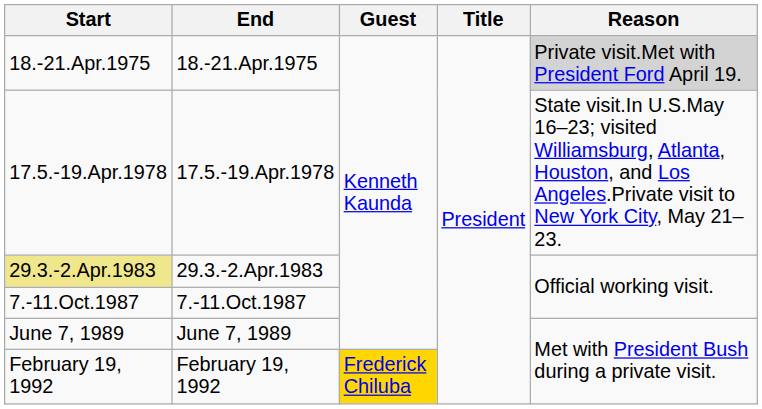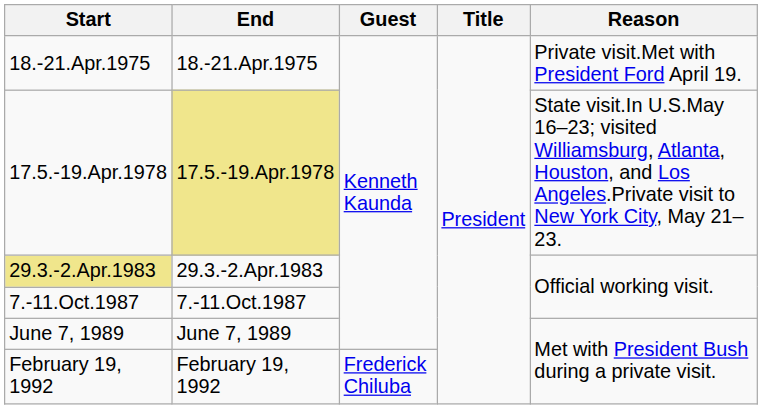(638, 62) lightgrey background -> (638, 62) no background
(255, 172) no background -> (255, 172) khaki background
(385, 376) gold background -> (385, 376) no background
